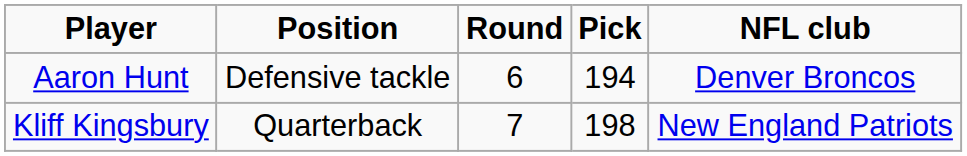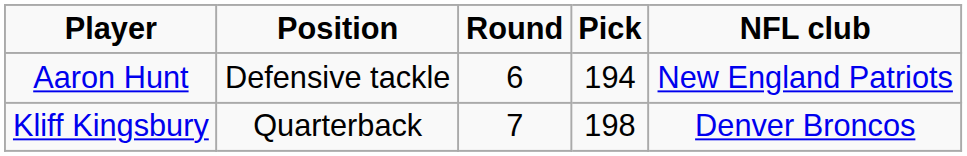(805, 77) Denver Broncos -> (805, 77) New England Patriots
(805, 126) New England Patriots -> (805, 126) Denver Broncos
